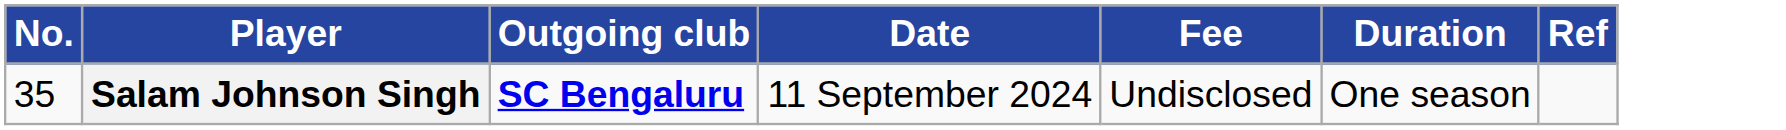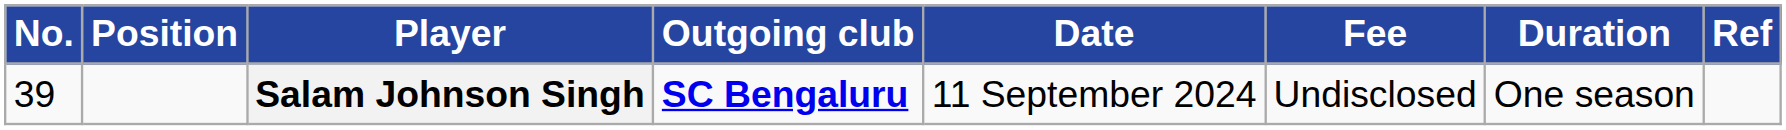+ column: (165, 34)
(34, 93) 35 -> (34, 93) 39
